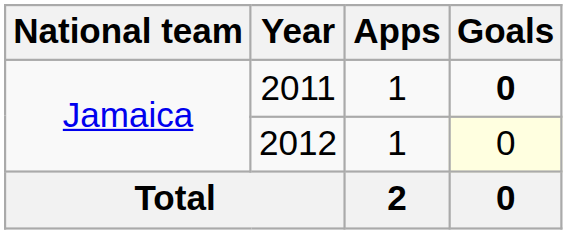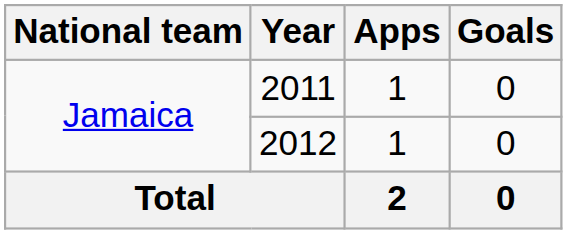(506, 87) bold -> (506, 87) normal
(506, 143) lightyellow background -> (506, 143) no background
